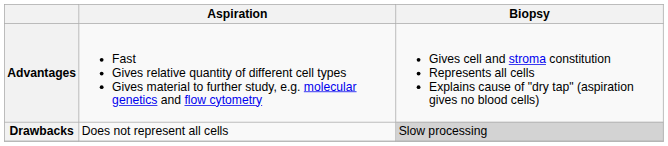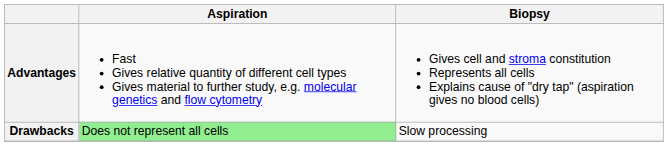(155, 131) no background -> (155, 131) lightgreen background
(443, 131) lightgrey background -> (443, 131) no background
